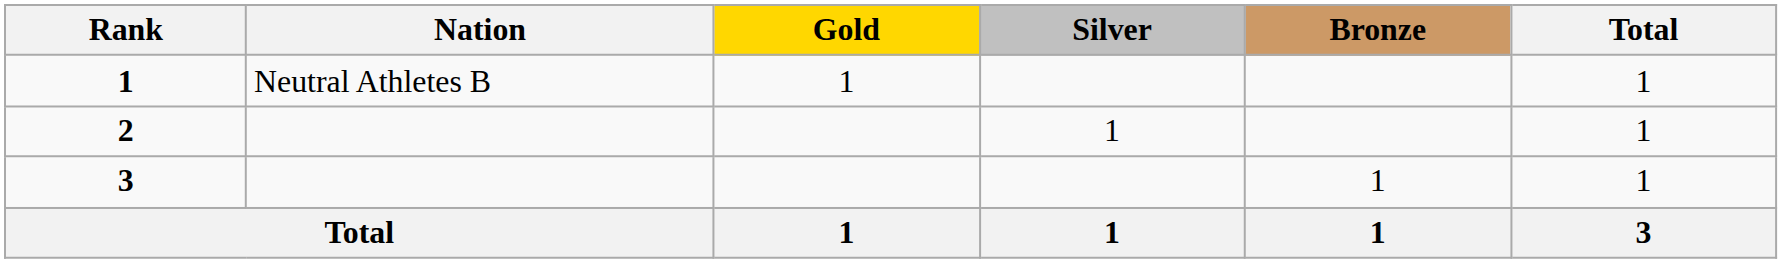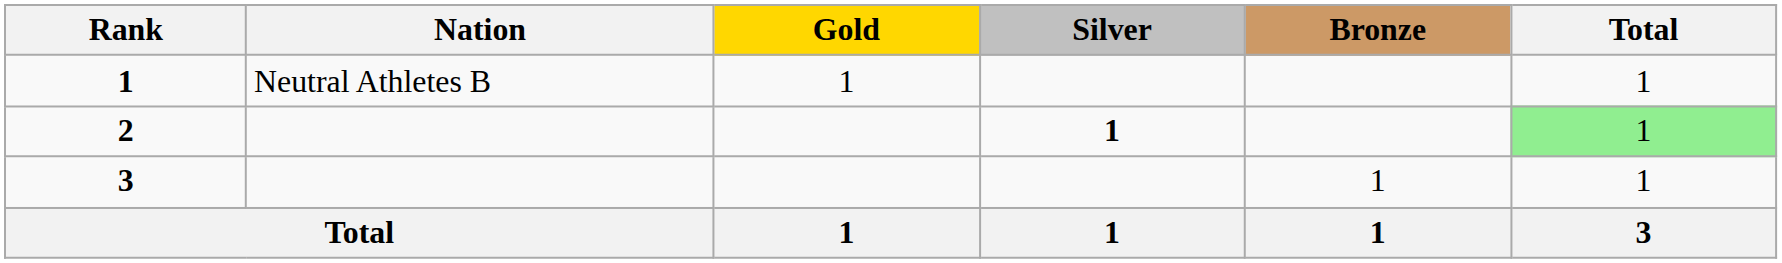(1112, 130) normal -> (1112, 130) bold
(1643, 130) no background -> (1643, 130) lightgreen background
